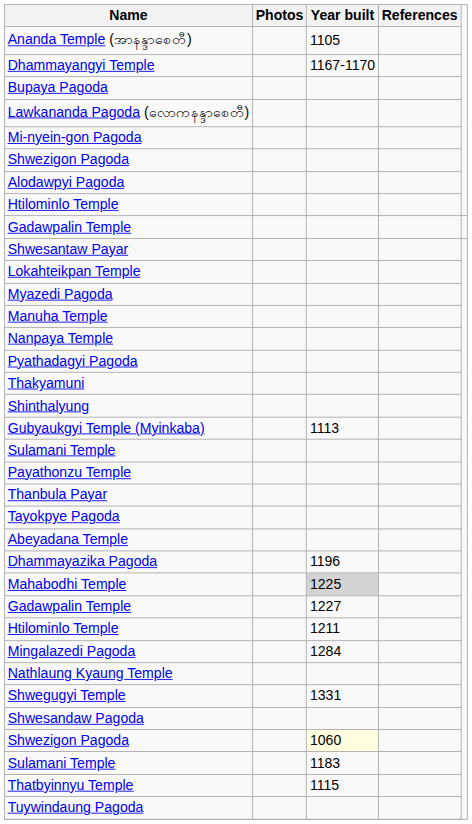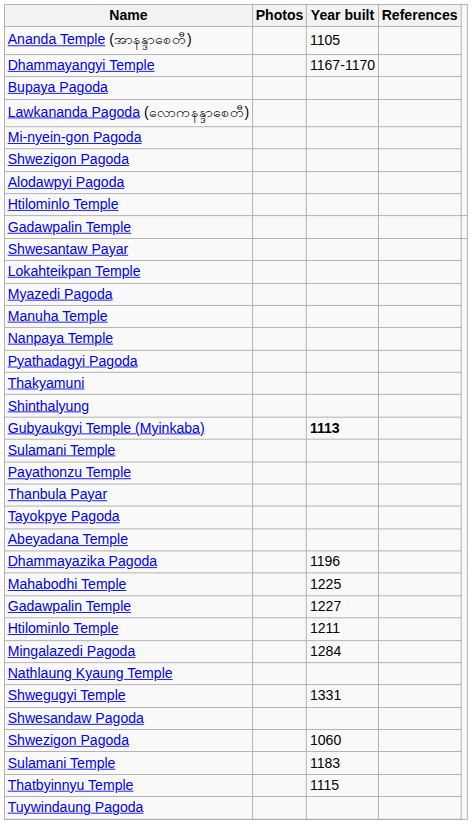(325, 428) normal -> (325, 428) bold
(326, 584) lightgrey background -> (326, 584) no background
(326, 740) lightyellow background -> (326, 740) no background
